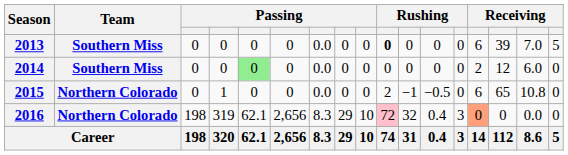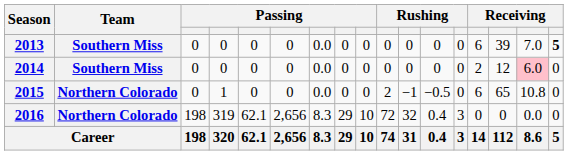(388, 45) bold -> (388, 45) normal
(556, 45) normal -> (556, 45) bold
(254, 68) lightgreen background -> (254, 68) no background
(533, 68) no background -> (533, 68) pink background
(388, 115) pink background -> (388, 115) no background
(478, 115) lightsalmon background -> (478, 115) no background
